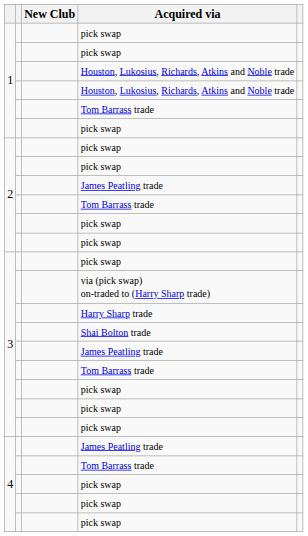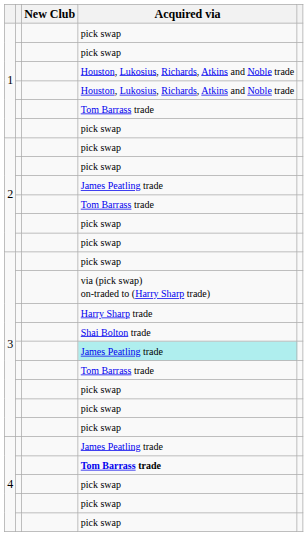(122, 351) no background -> (122, 351) paleturquoise background
(117, 465) normal -> (121, 465) bold
